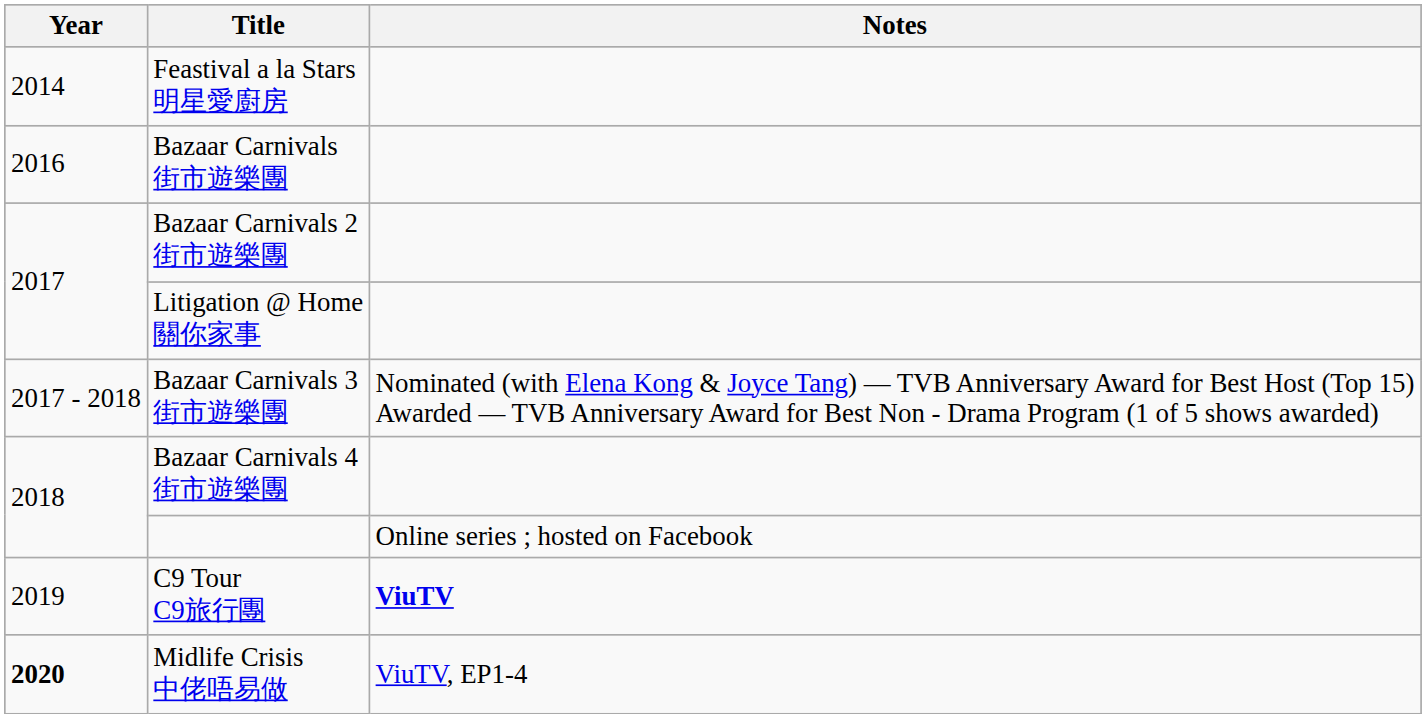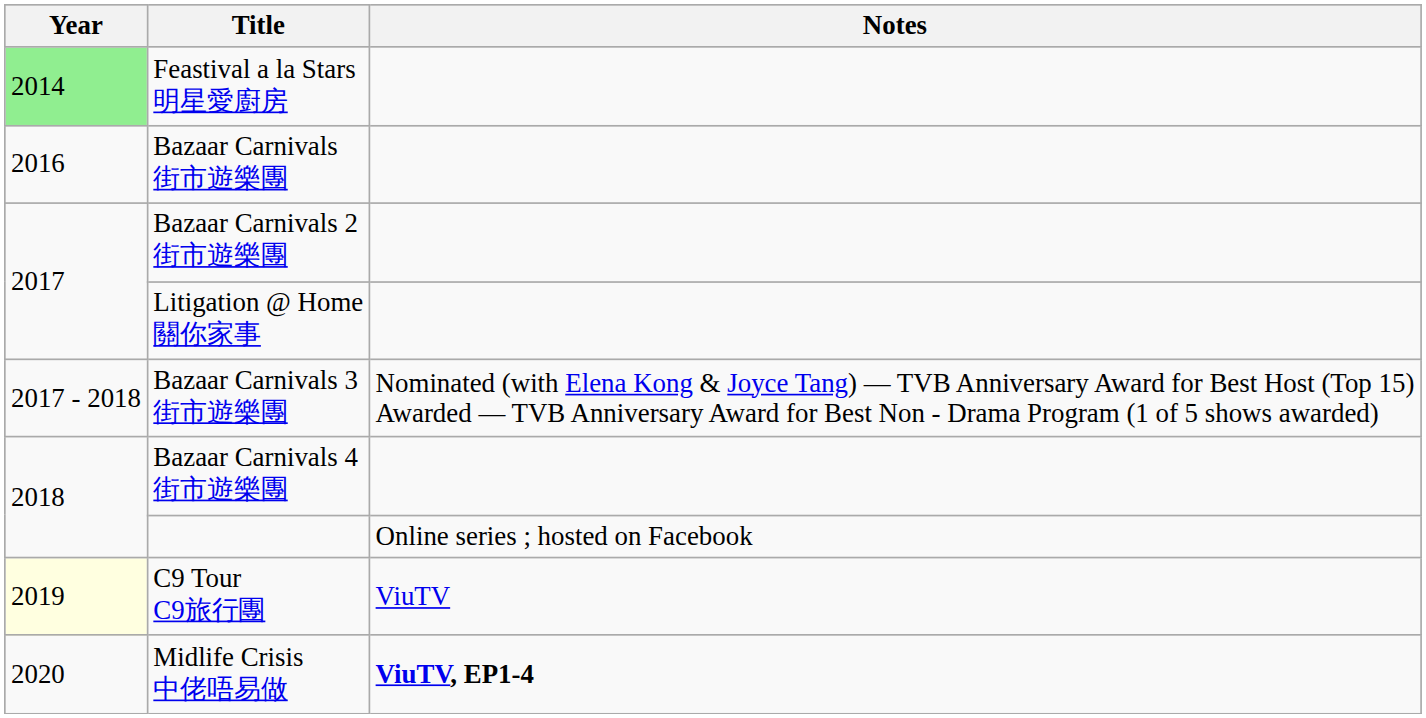(38, 86) no background -> (38, 86) lightgreen background
(38, 596) no background -> (38, 596) lightyellow background
(415, 596) bold -> (413, 596) normal
(38, 674) bold -> (38, 674) normal
(451, 674) normal -> (455, 674) bold
